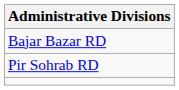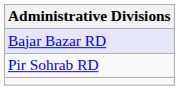(57, 41) no background -> (57, 41) lavender background
